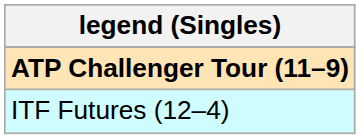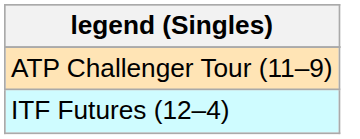(180, 67) bold -> (172, 67) normal
